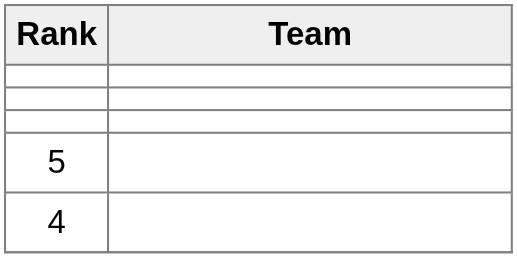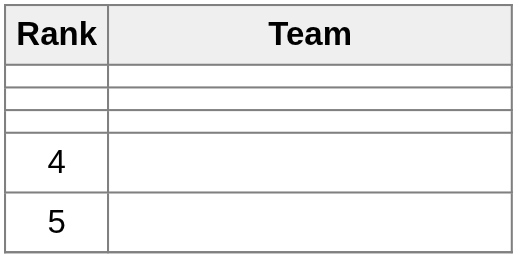(57, 162) 5 -> (57, 162) 4
(57, 221) 4 -> (57, 221) 5
